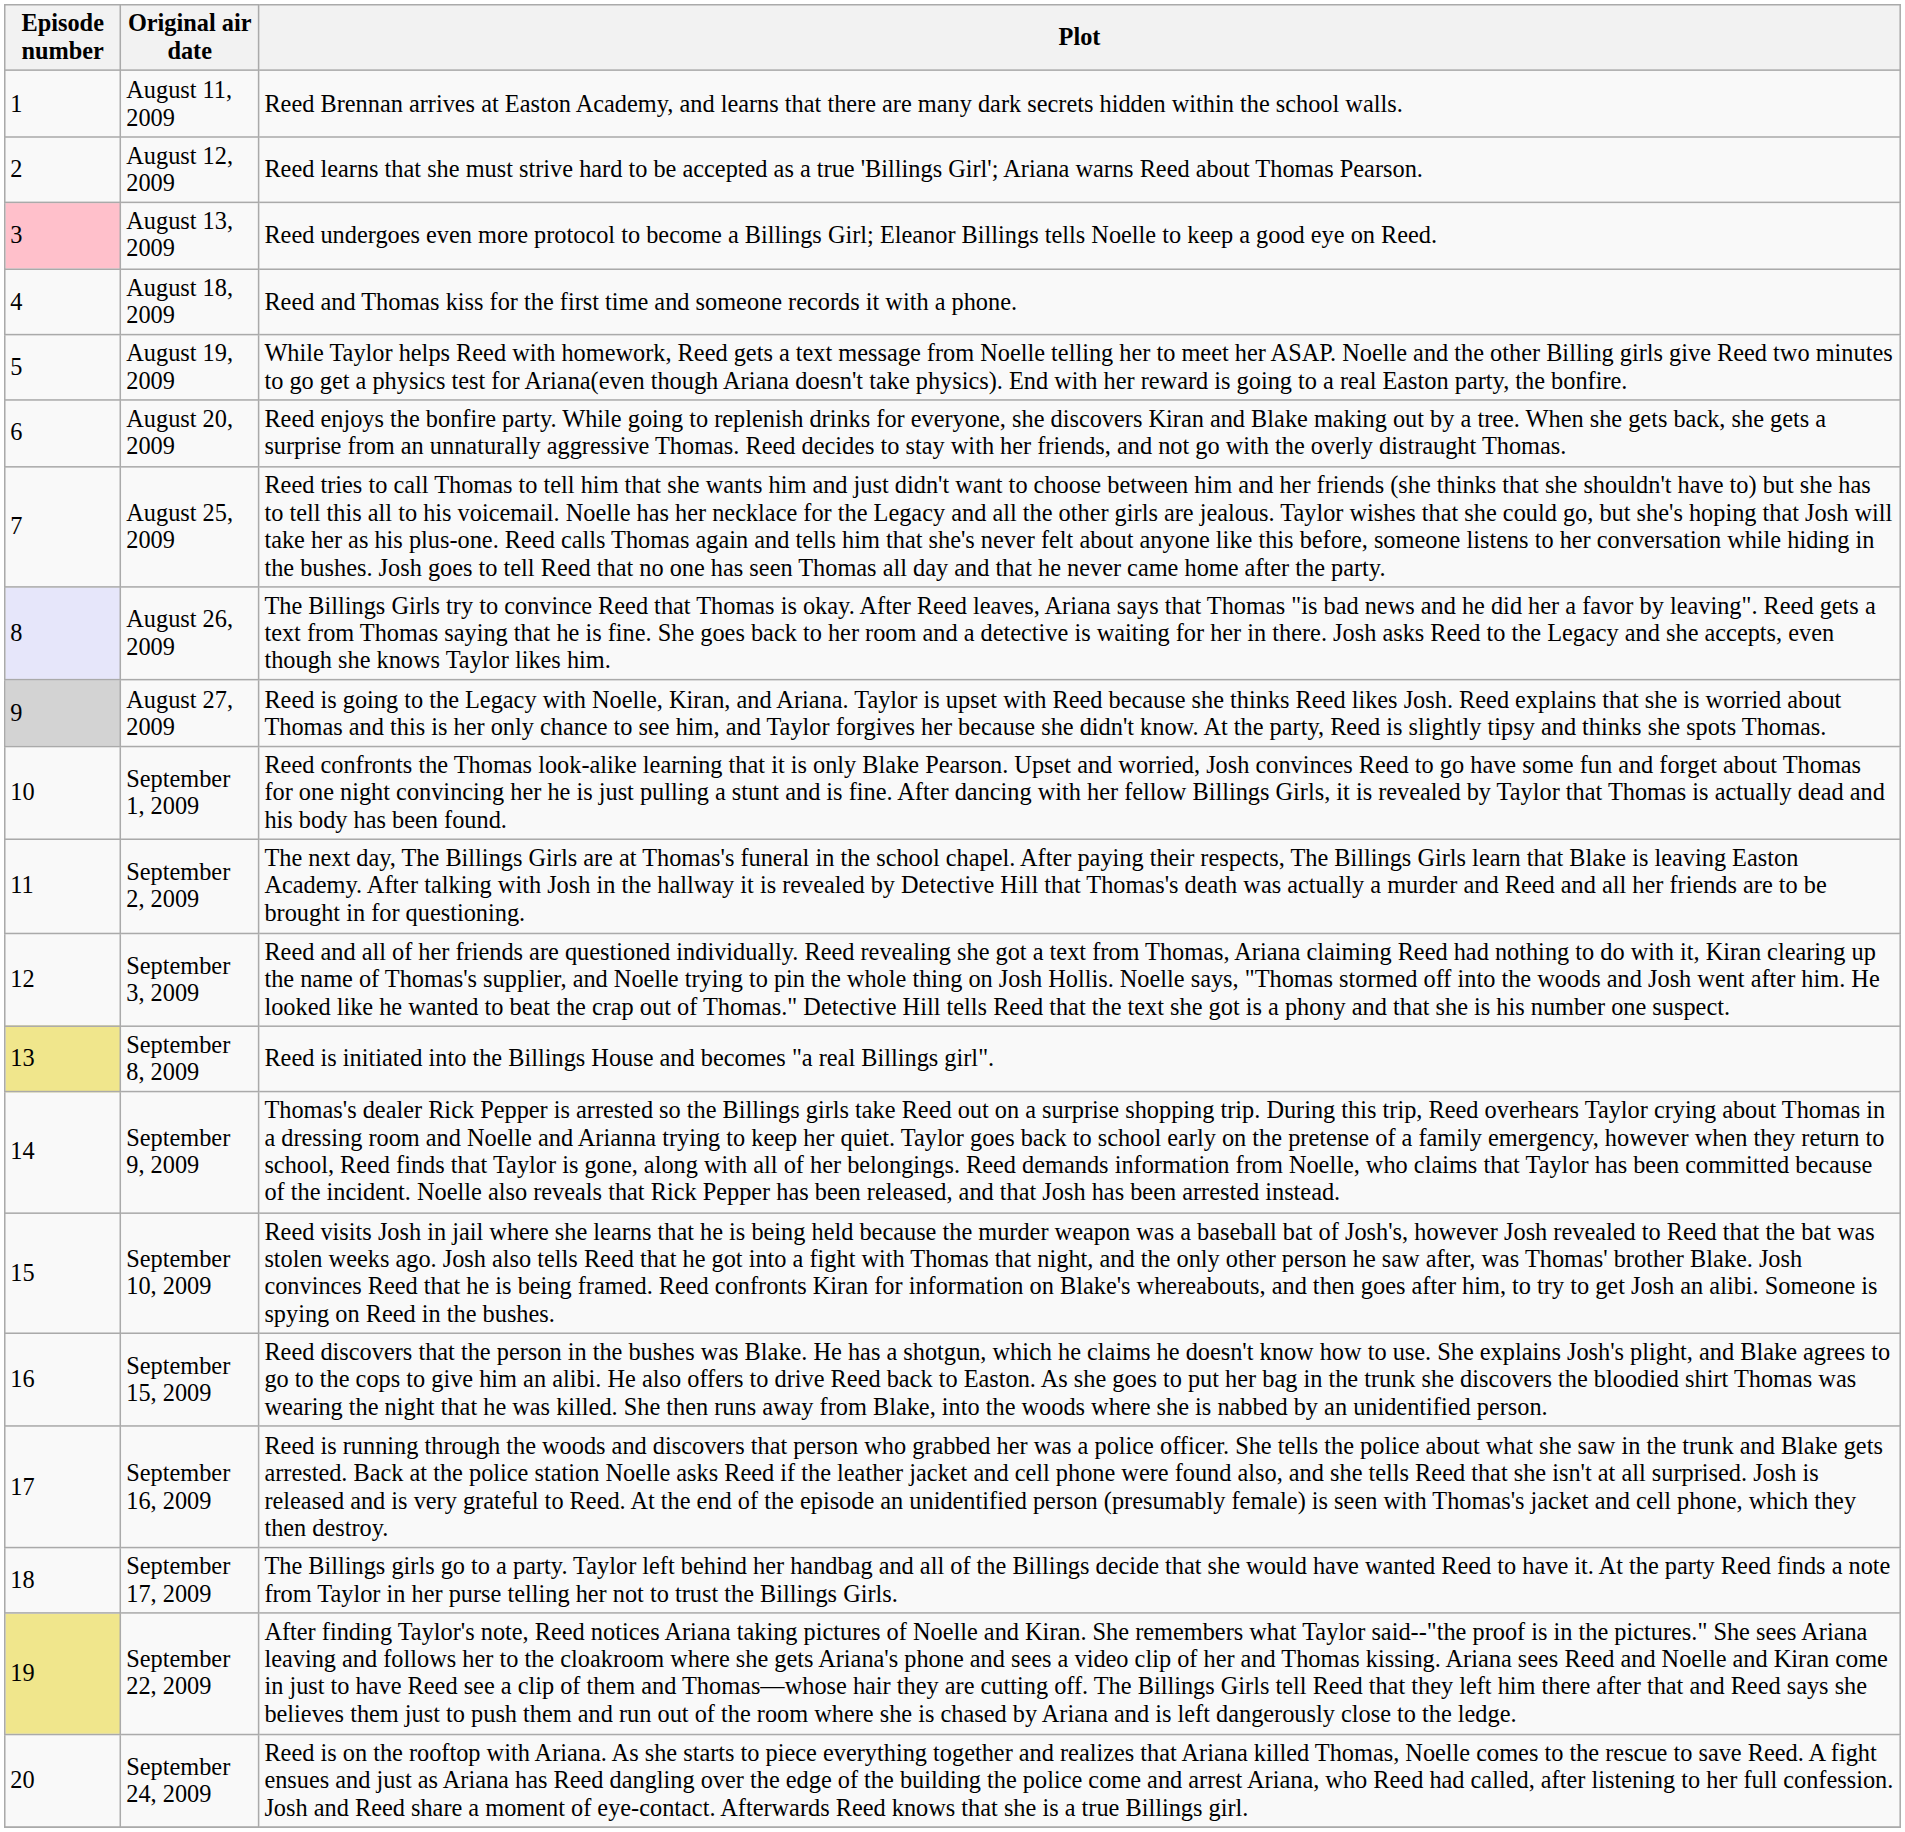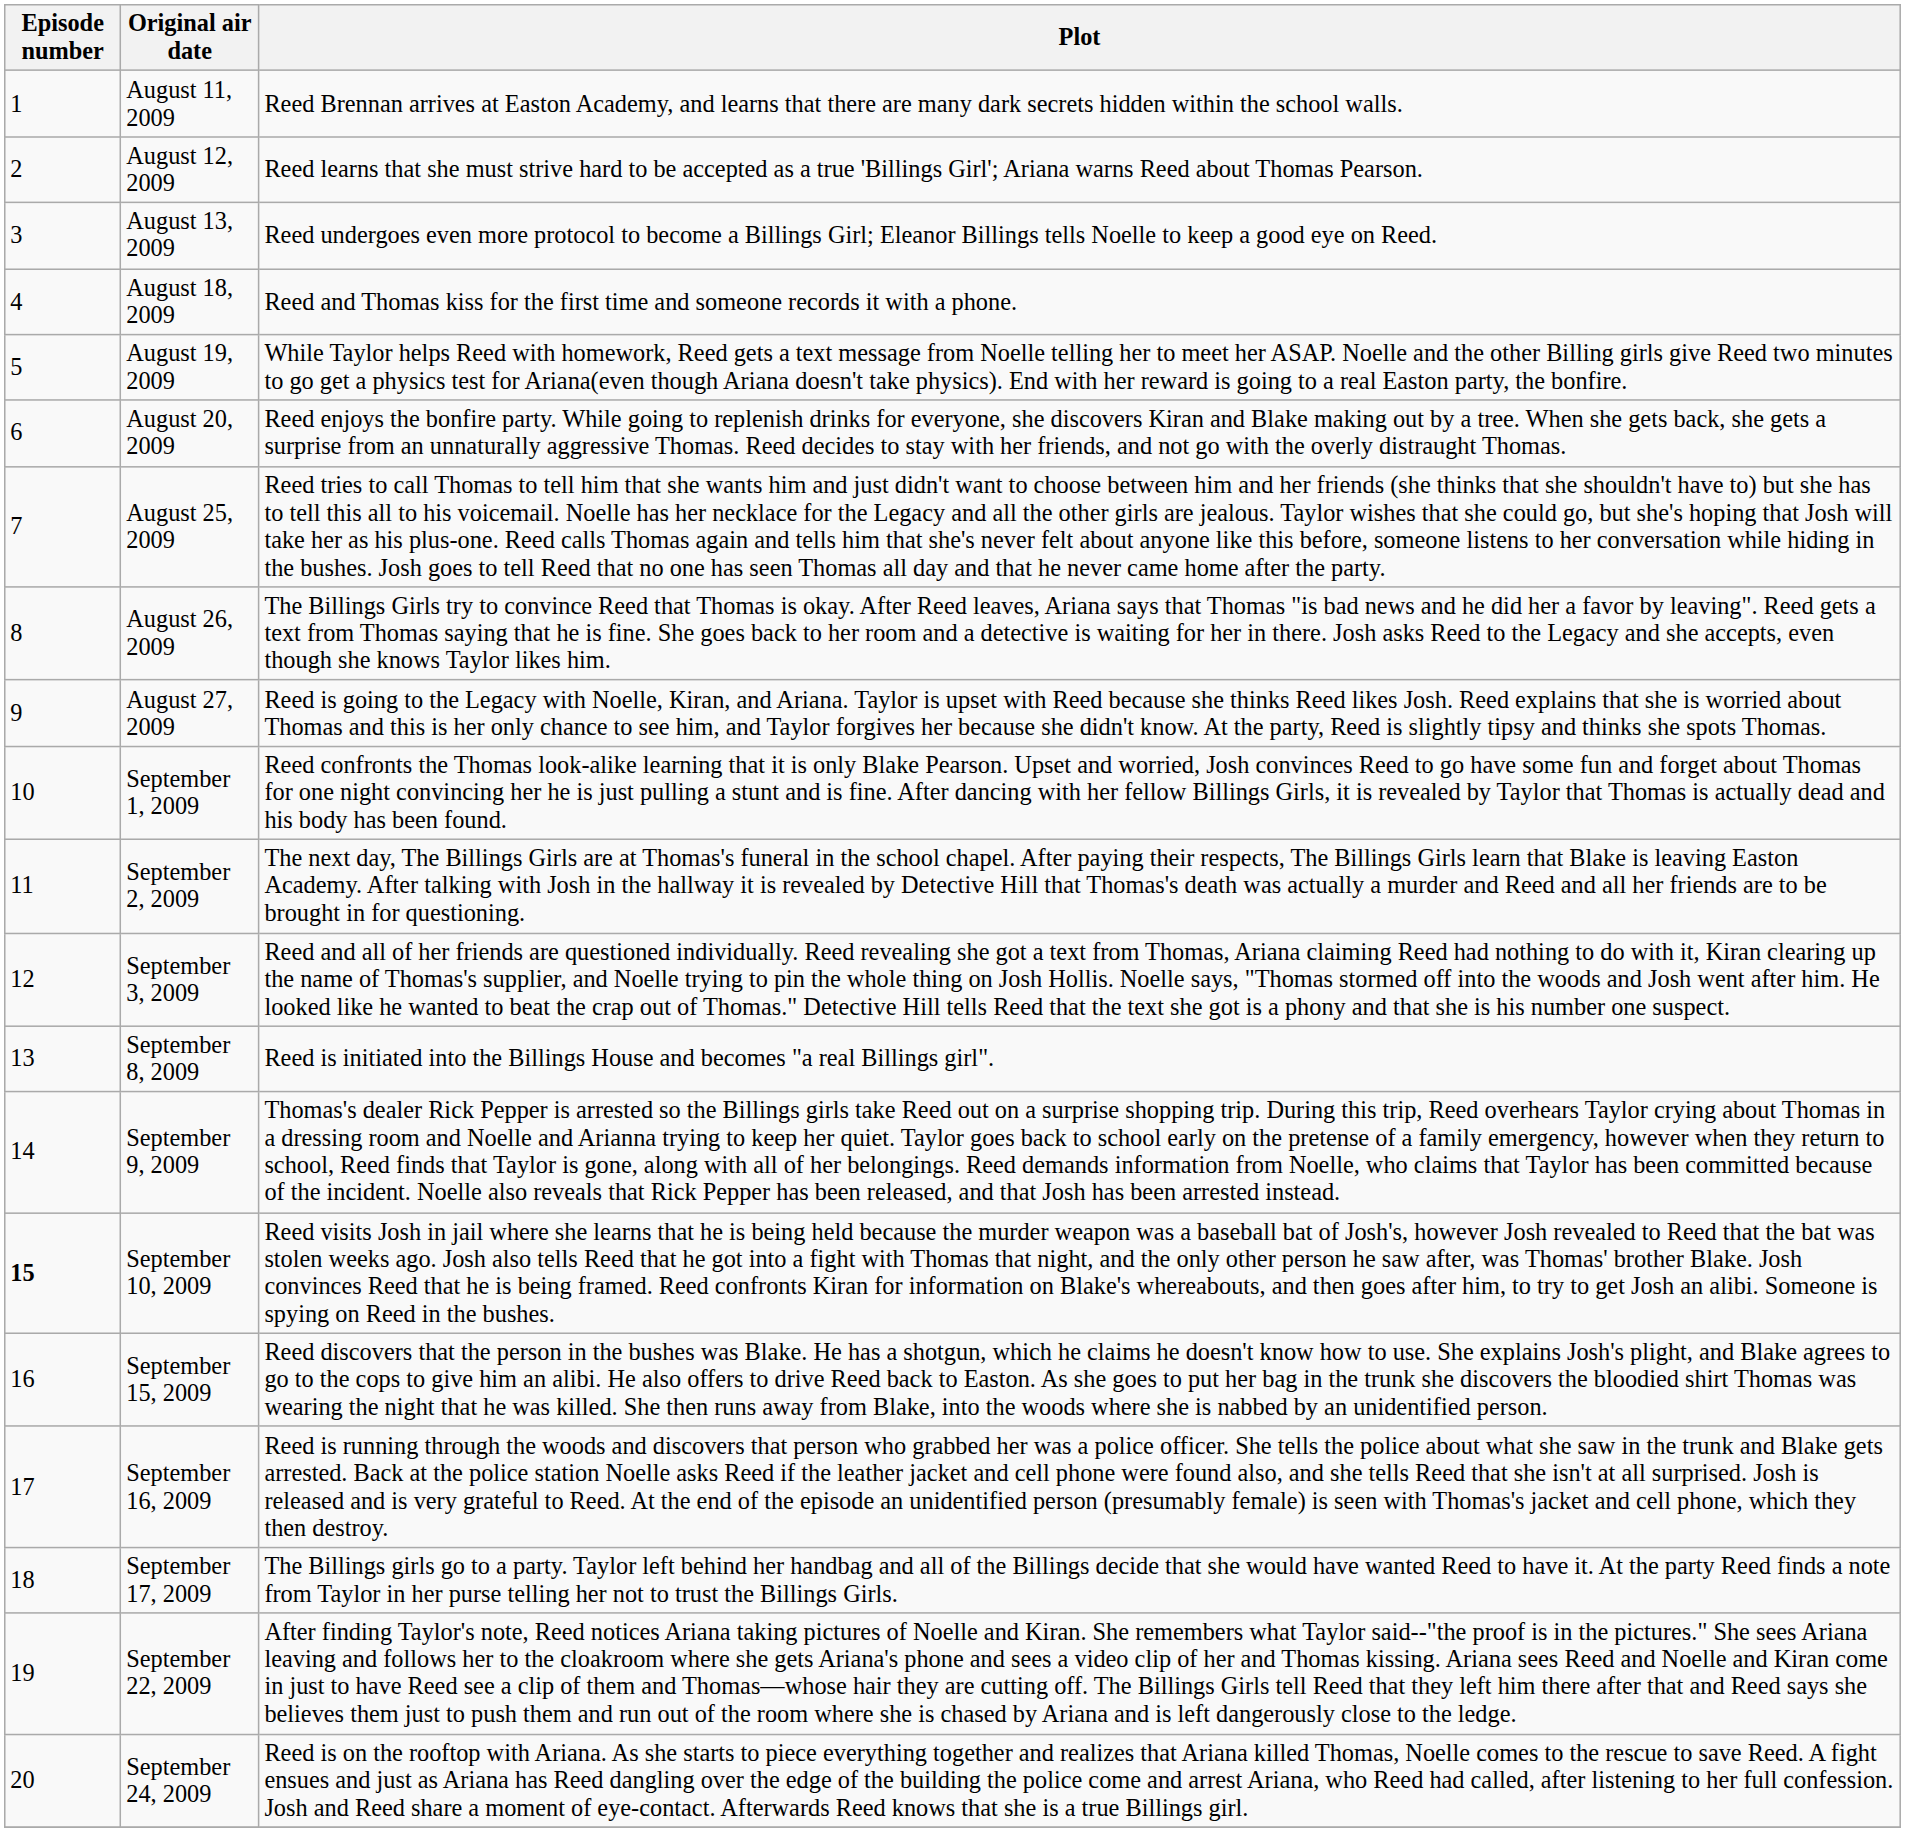(16, 235) pink background -> (16, 235) no background
(16, 633) lavender background -> (16, 633) no background
(16, 712) lightgrey background -> (16, 712) no background
(23, 1058) khaki background -> (23, 1058) no background
(23, 1272) normal -> (23, 1272) bold
(23, 1673) khaki background -> (23, 1673) no background
